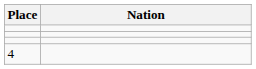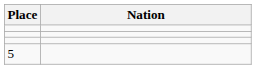(11, 53) 4 -> (11, 53) 5
